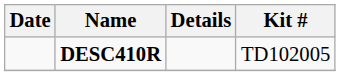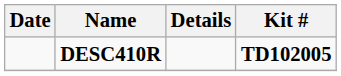(286, 53) normal -> (286, 53) bold
